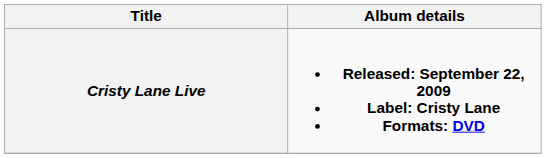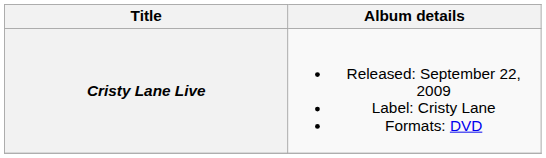(414, 100) bold -> (414, 100) normal
